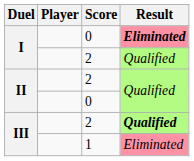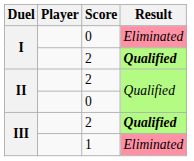(155, 36) bold -> (153, 36) normal
(149, 58) normal -> (150, 58) bold
